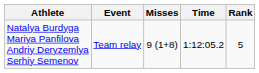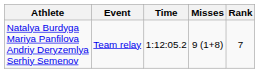columns swapped: (203, 12) <-> (162, 12)
(240, 44) 5 -> (240, 44) 7
